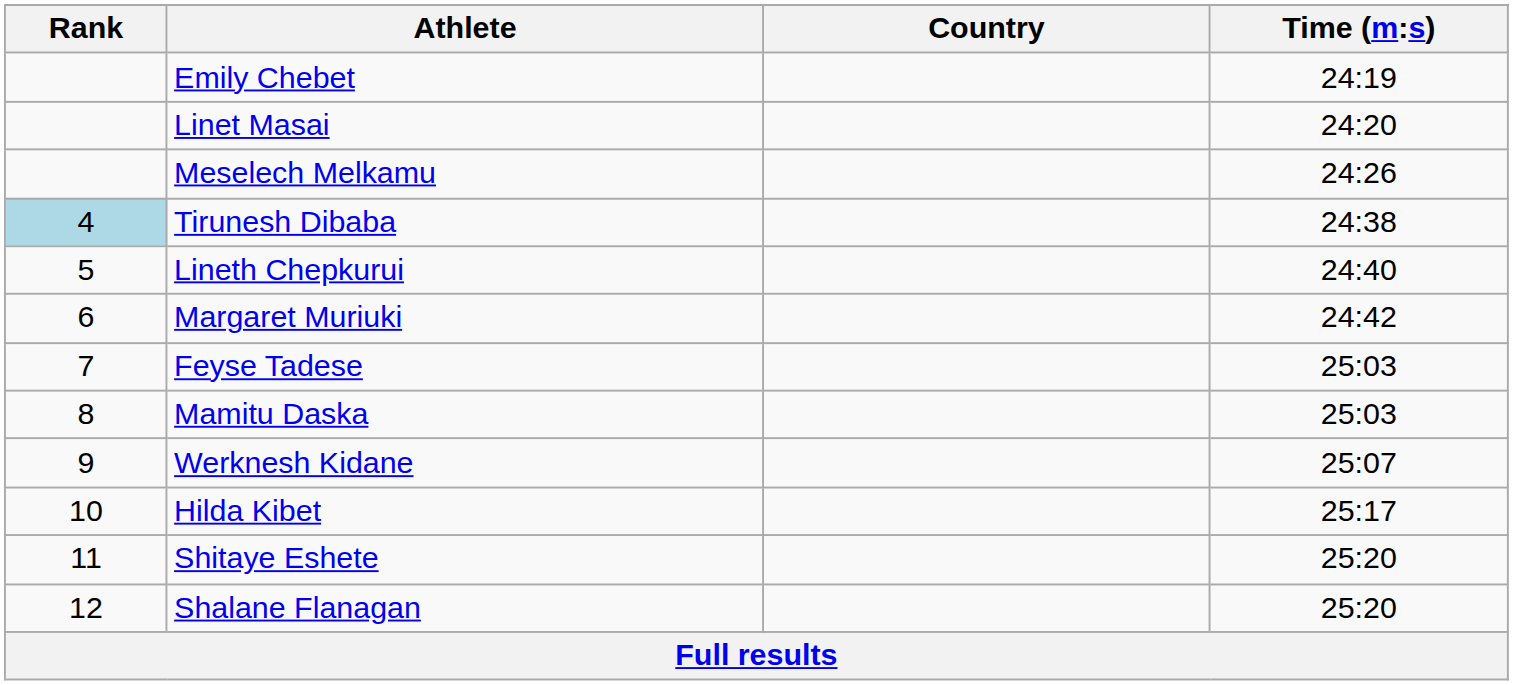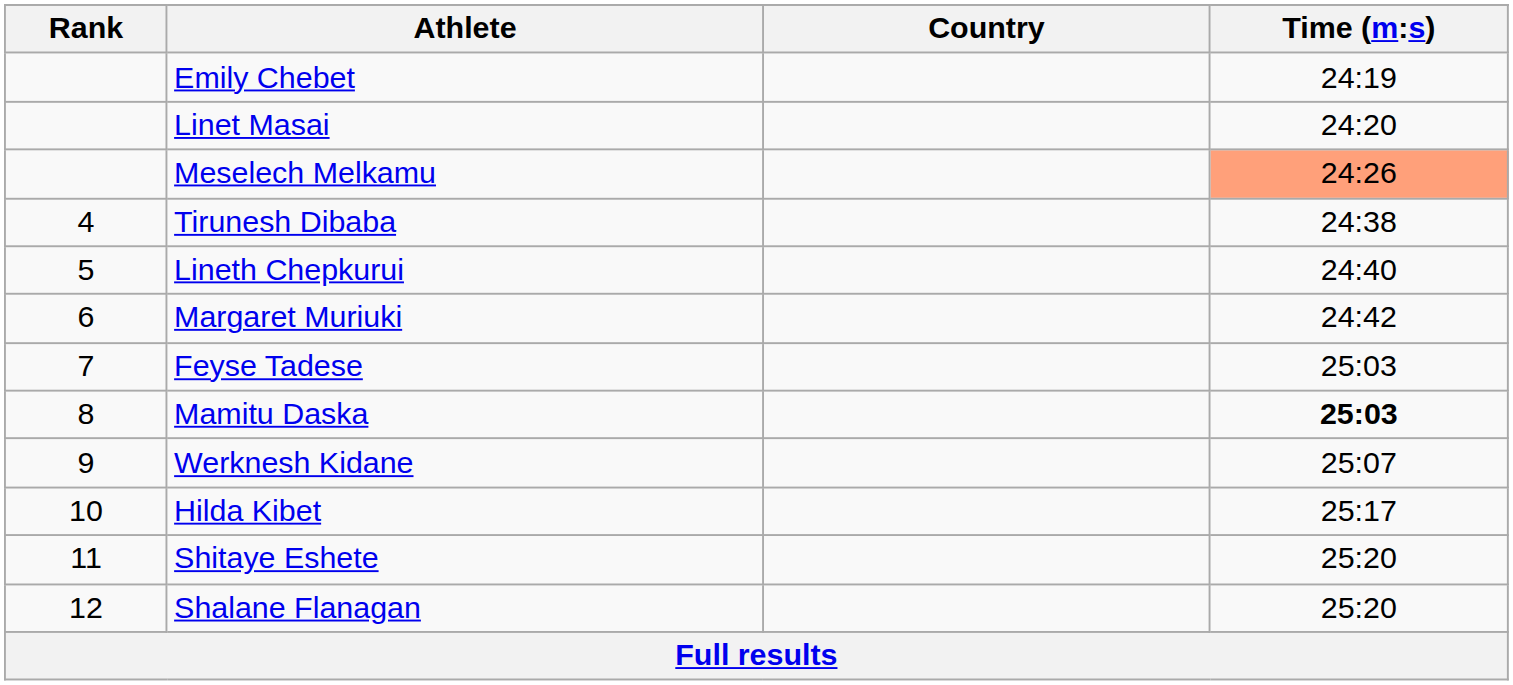(1359, 173) no background -> (1359, 173) lightsalmon background
(86, 221) lightblue background -> (86, 221) no background
(1359, 414) normal -> (1359, 414) bold
